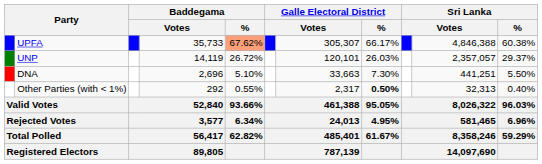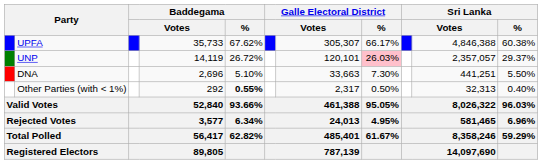(246, 43) lightsalmon background -> (246, 43) no background
(382, 58) no background -> (382, 58) pink background
(249, 89) normal -> (249, 89) bold
(385, 89) bold -> (385, 89) normal
